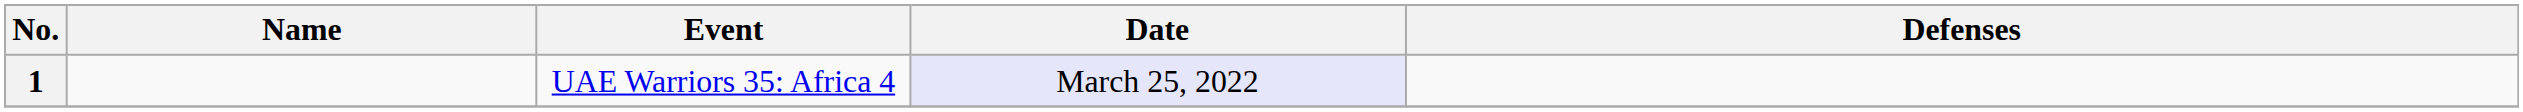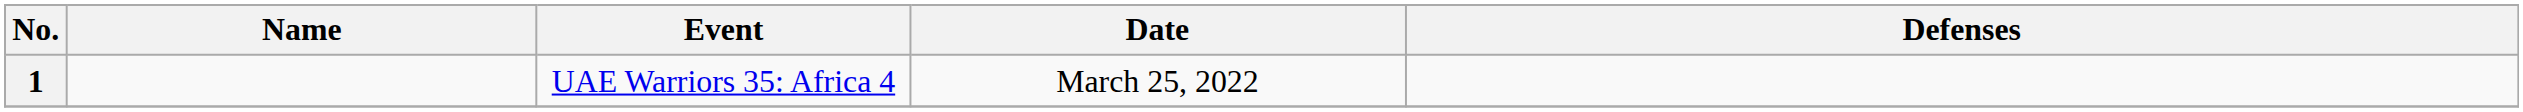(1157, 80) lavender background -> (1157, 80) no background
